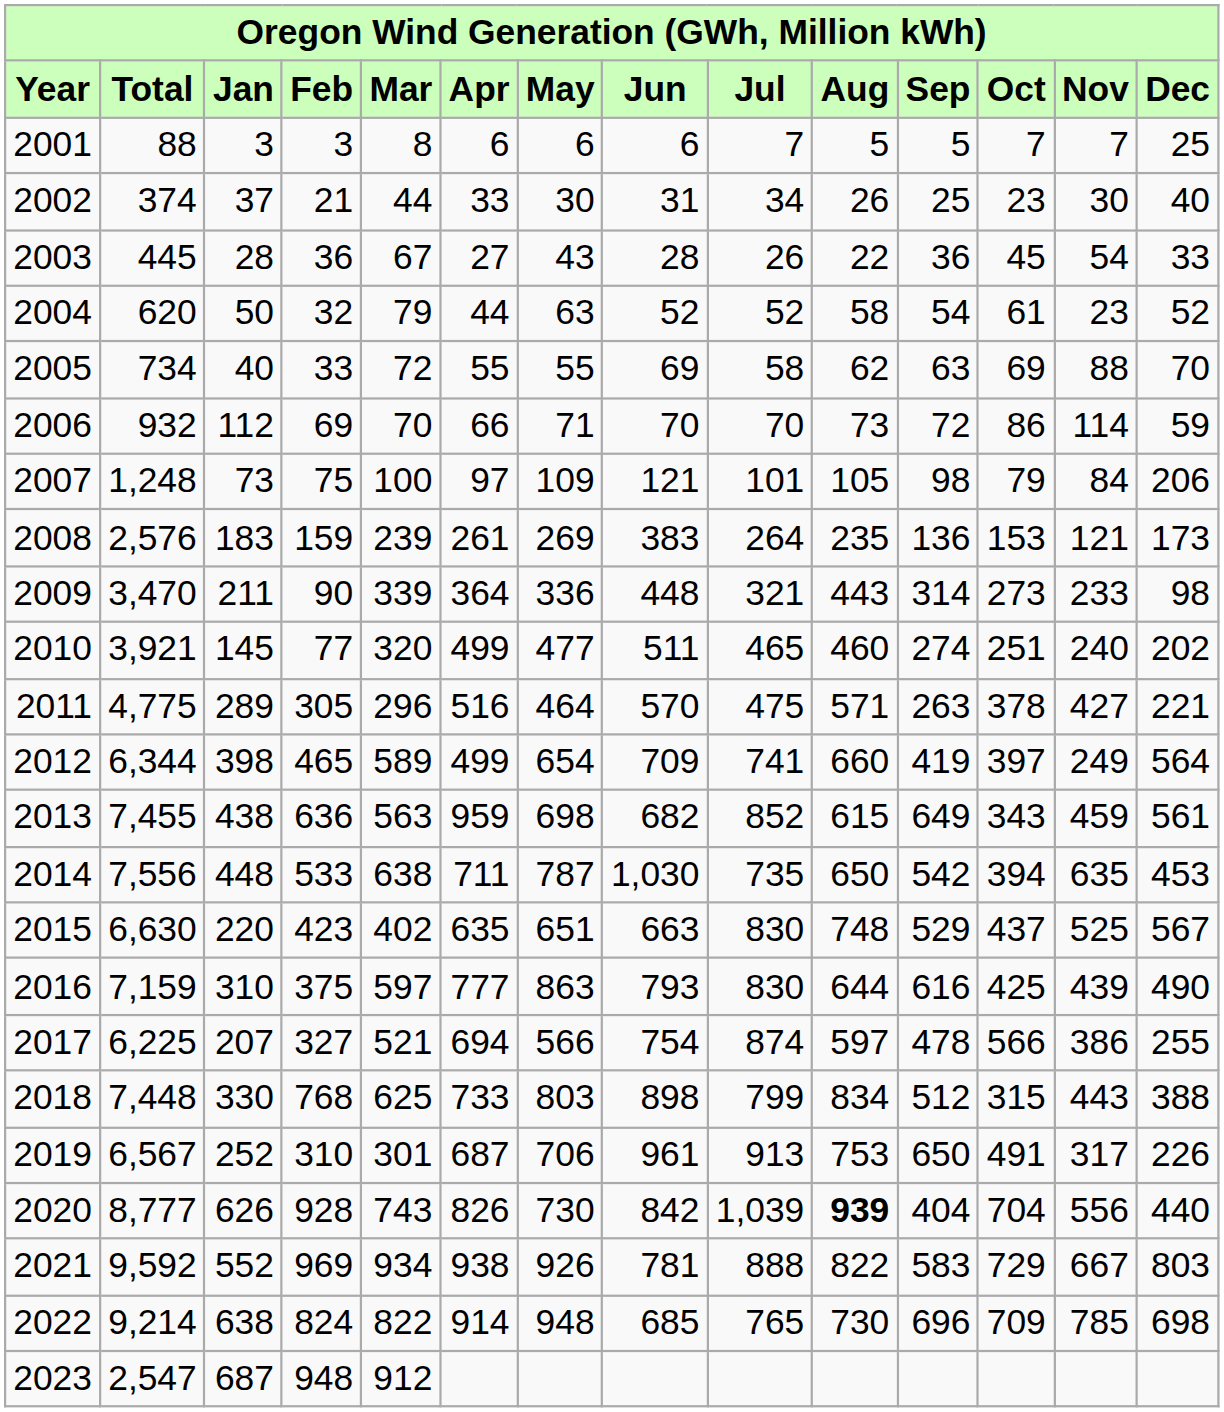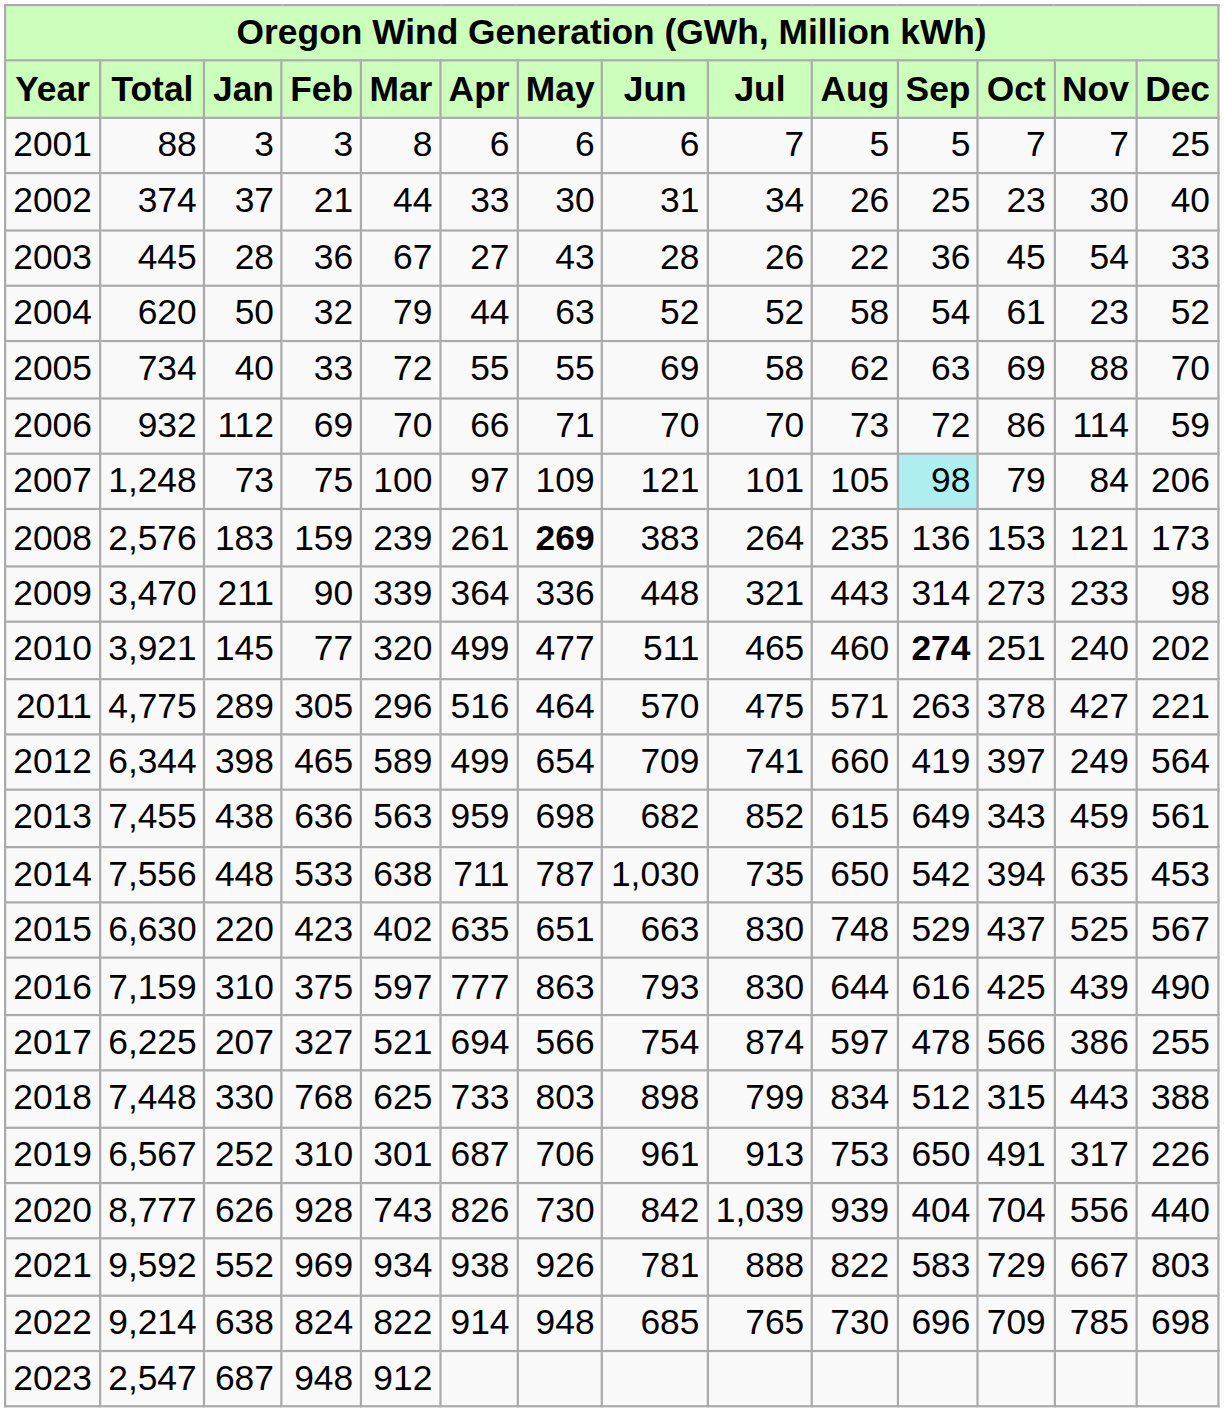(951, 481) no background -> (951, 481) paleturquoise background
(565, 537) normal -> (565, 537) bold
(941, 649) normal -> (941, 649) bold
(860, 1210) bold -> (860, 1210) normal
